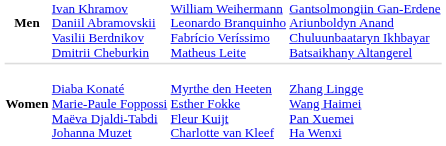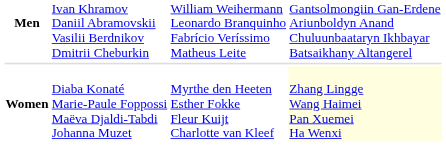(326, 111) no background -> (326, 111) lightyellow background
